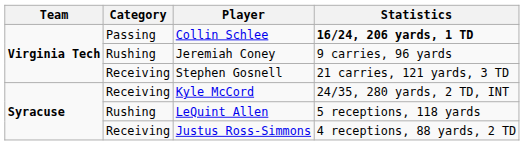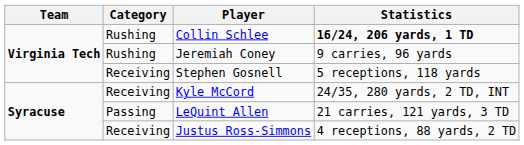(131, 34) Passing -> (131, 34) Rushing
(413, 73) 21 carries, 121 yards, 3 TD -> (399, 73) 5 receptions, 118 yards
(131, 111) Rushing -> (131, 111) Passing
(399, 111) 5 receptions, 118 yards -> (413, 111) 21 carries, 121 yards, 3 TD
